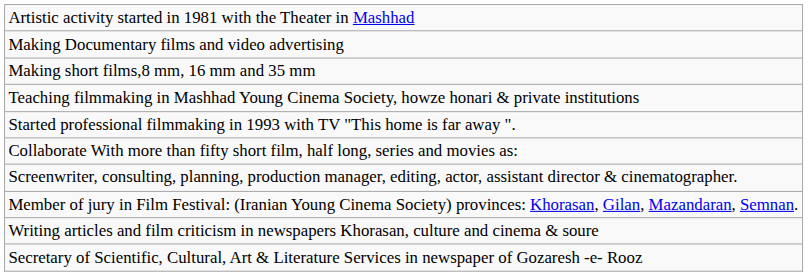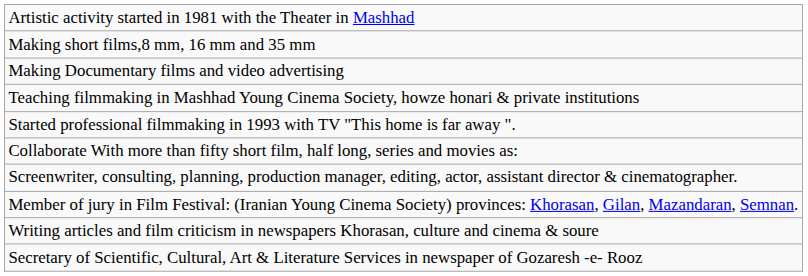(176, 44) Making Documentary films and video advertising -> (162, 44) Making short films,8 mm, 16 mm and 35 mm
(162, 71) Making short films,8 mm, 16 mm and 35 mm -> (176, 71) Making Documentary films and video advertising
